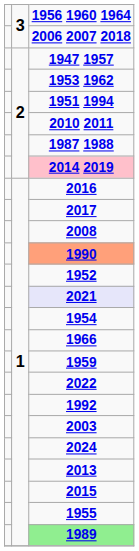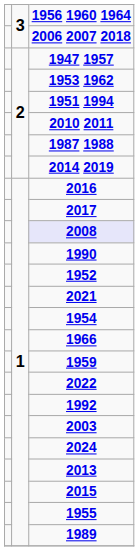(81, 167) pink background -> (81, 167) no background
(81, 232) no background -> (81, 232) lavender background
(81, 254) lightsalmon background -> (81, 254) no background
(81, 297) lavender background -> (81, 297) no background
(81, 535) lightgreen background -> (81, 535) no background
